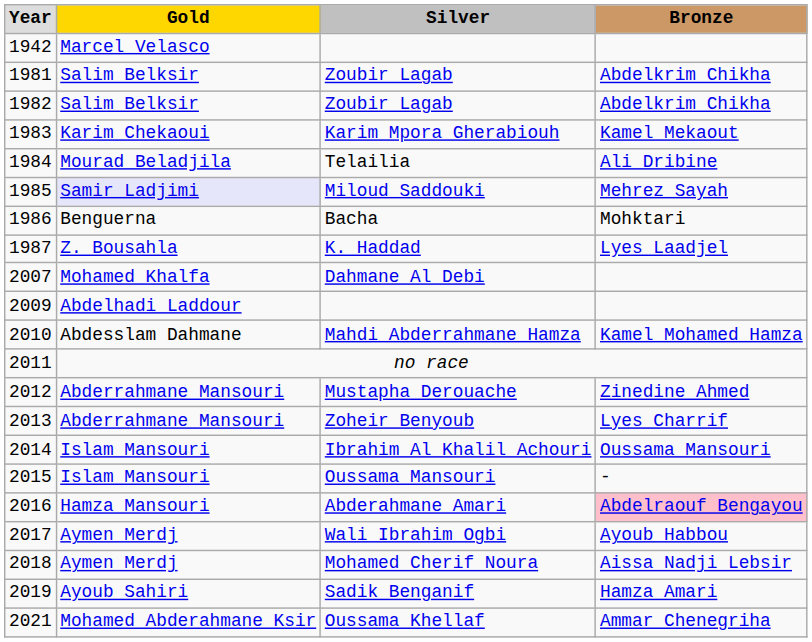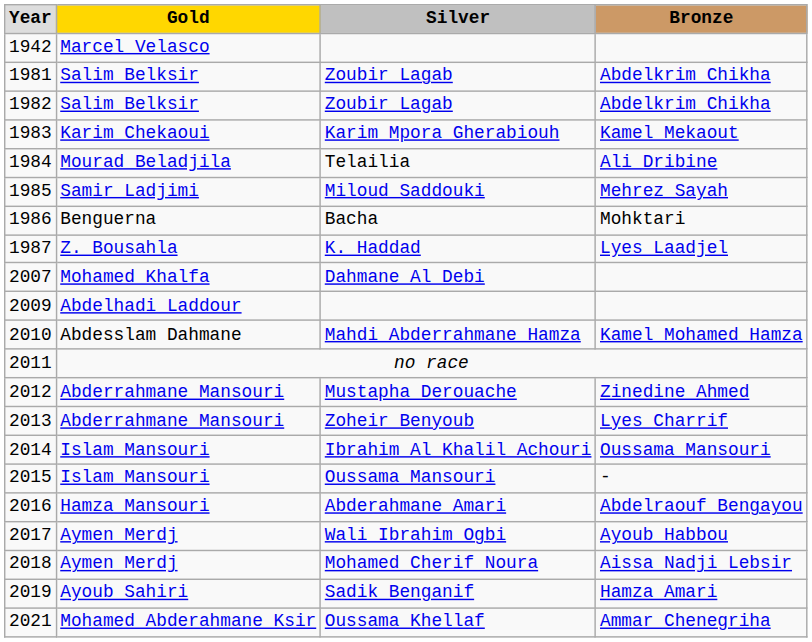(130, 192) lavender background -> (130, 192) no background
(701, 507) pink background -> (701, 507) no background
